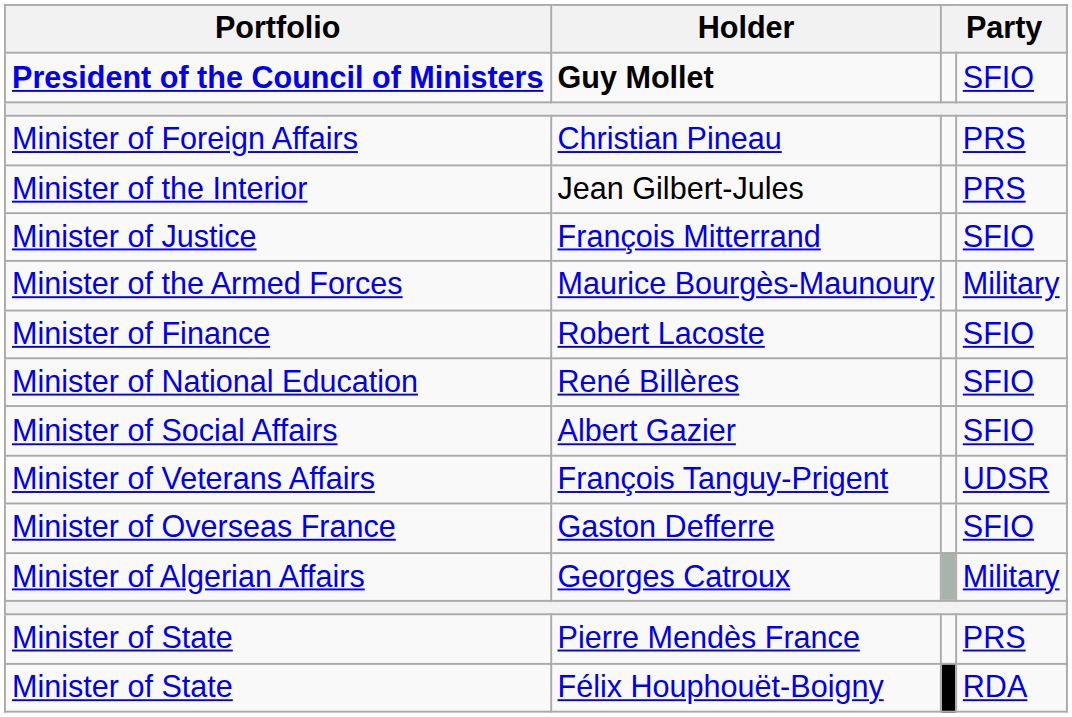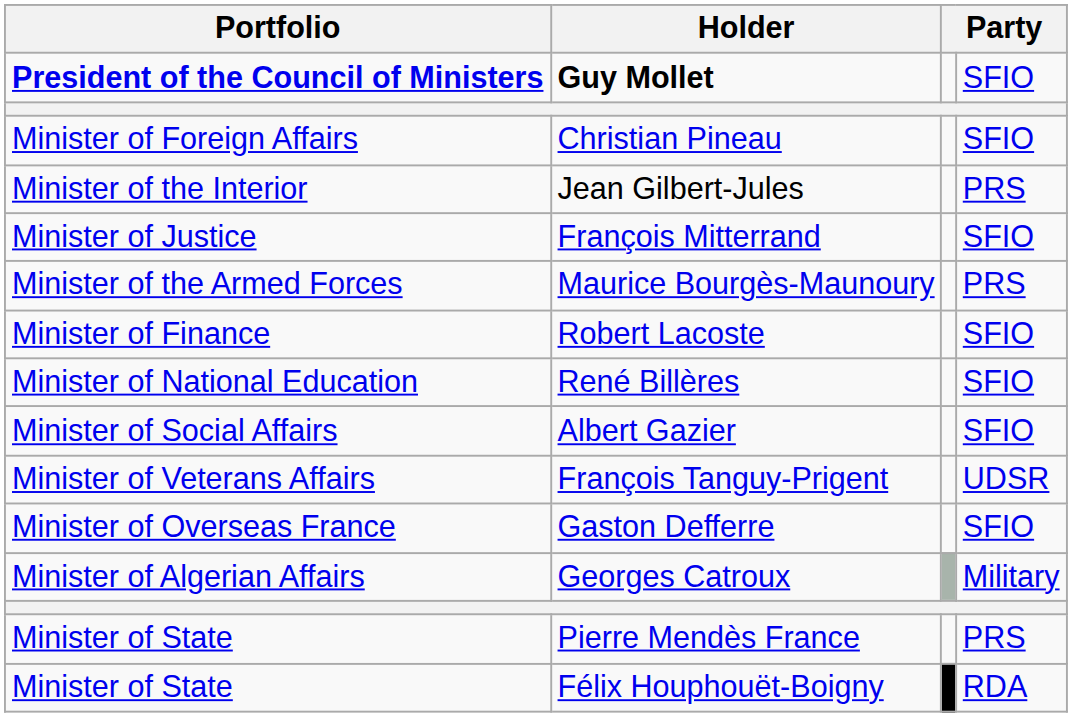(994, 139) PRS -> (998, 139) SFIO
(1011, 285) Military -> (994, 285) PRS
